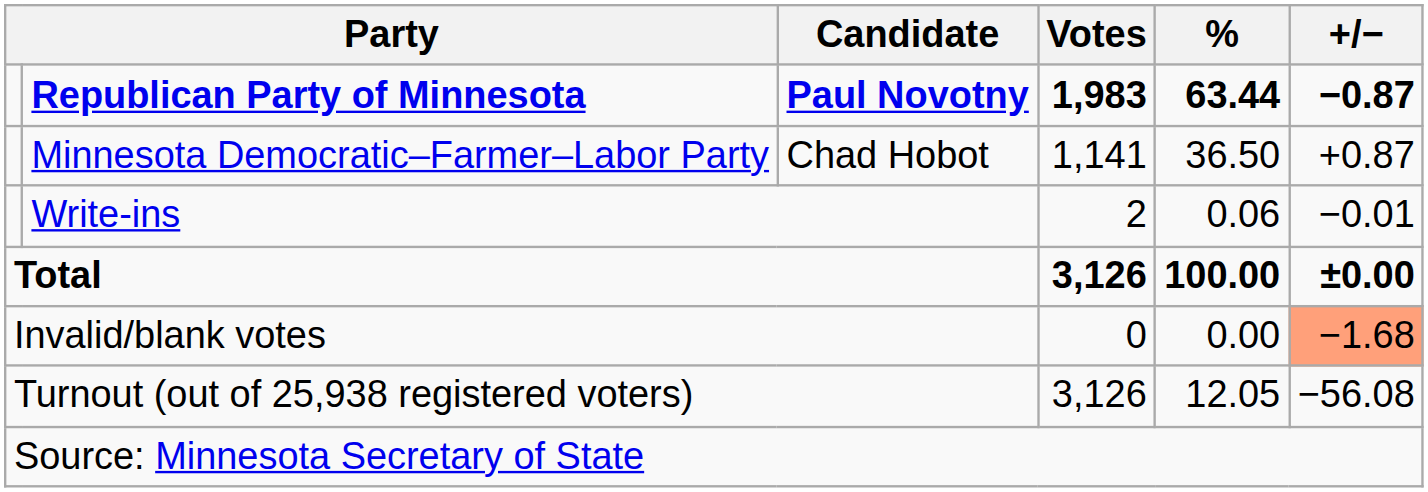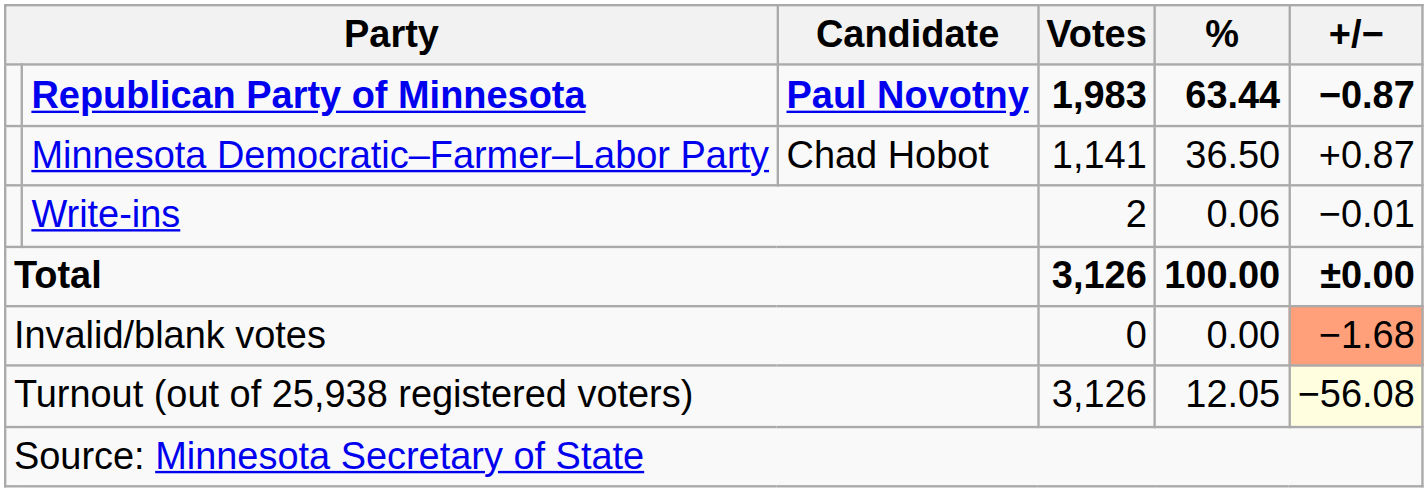(1356, 395) no background -> (1356, 395) lightyellow background
